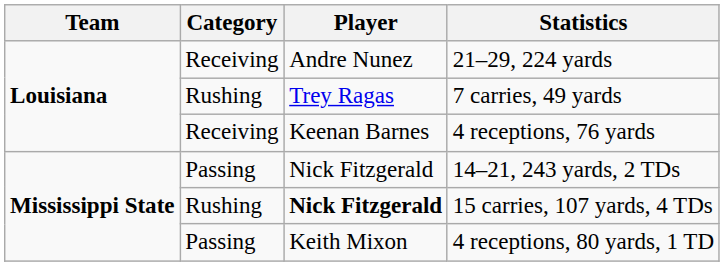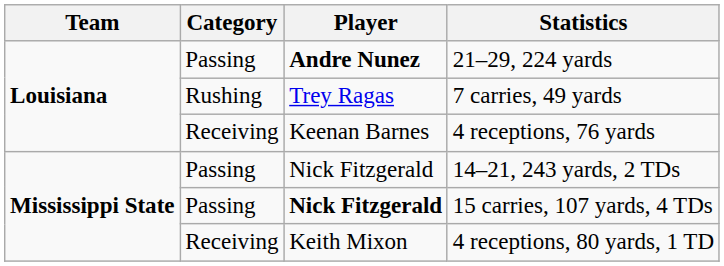(232, 59) Receiving -> (220, 59) Passing
(351, 59) normal -> (355, 59) bold
(224, 205) Rushing -> (220, 205) Passing
(220, 242) Passing -> (232, 242) Receiving
